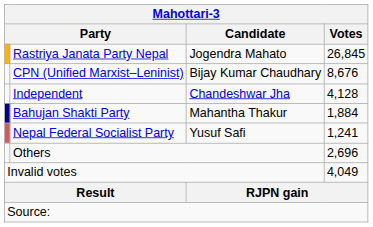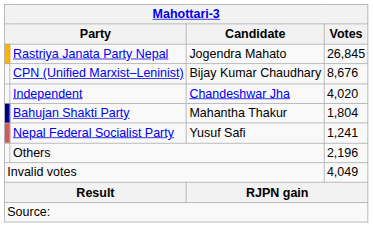(343, 93) 4,128 -> (343, 93) 4,020
(343, 113) 1,884 -> (343, 113) 1,804
(343, 152) 2,696 -> (343, 152) 2,196
